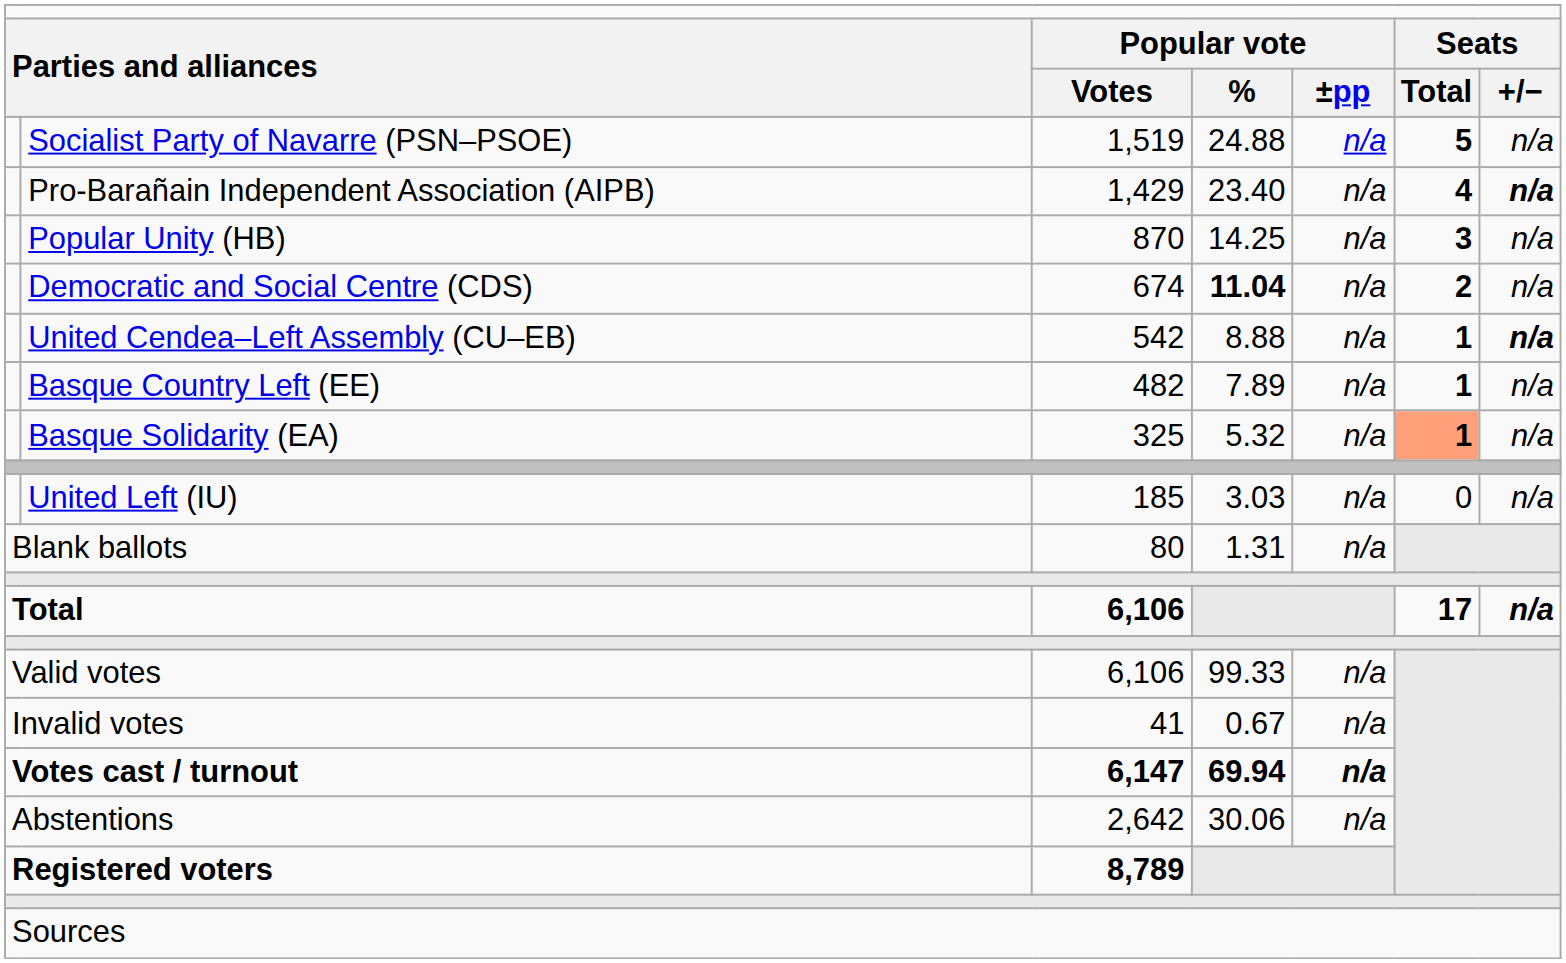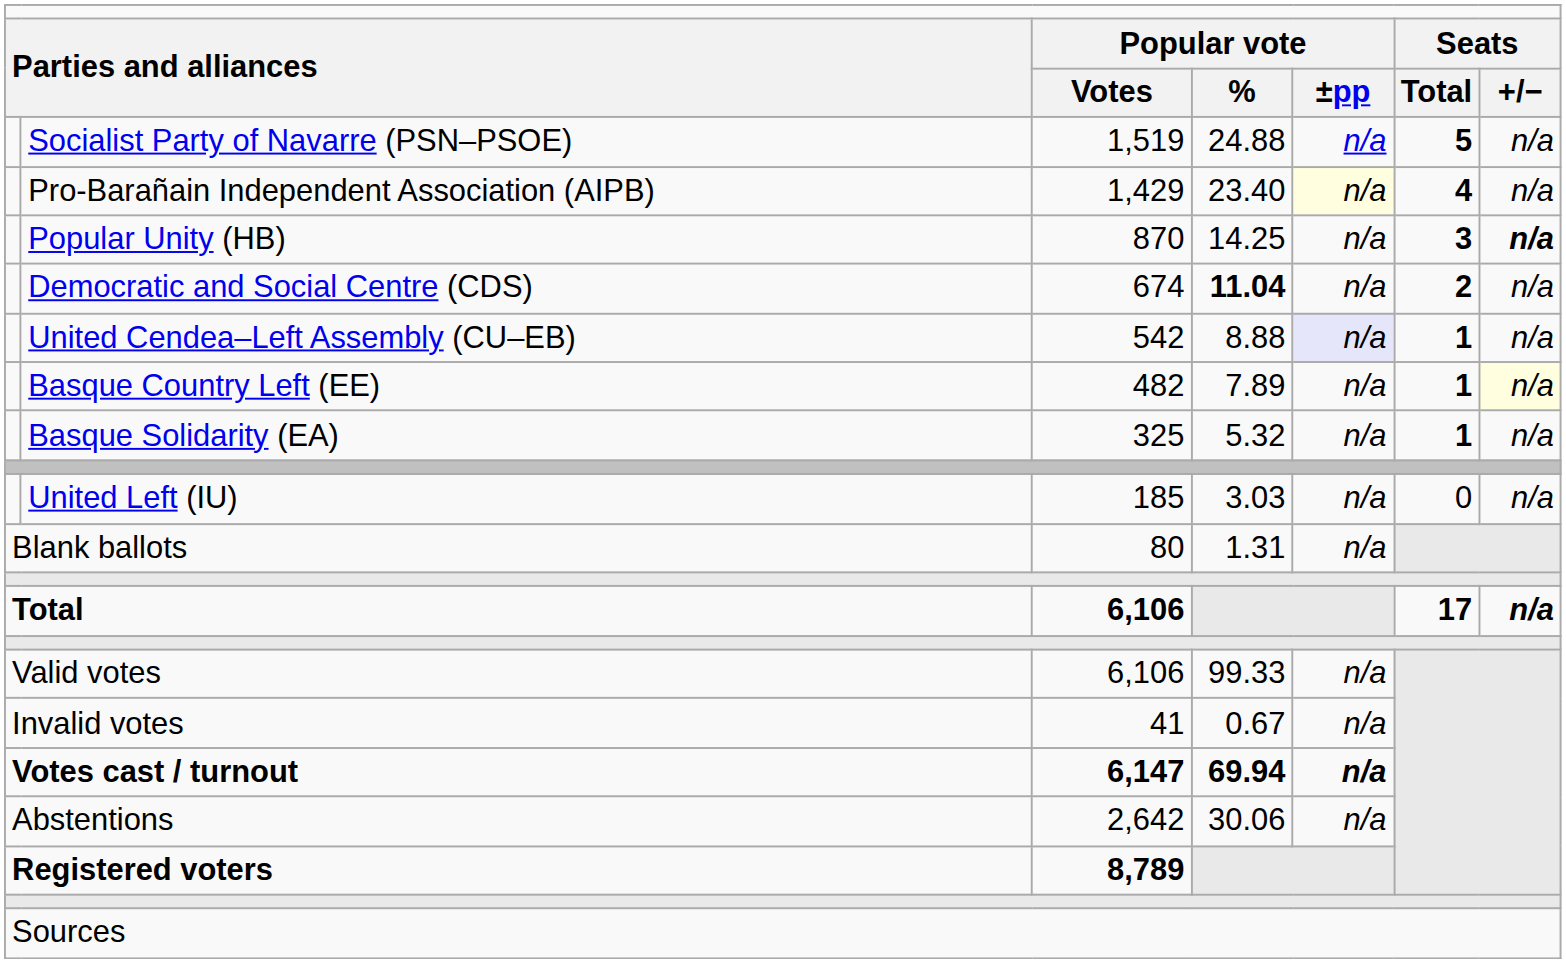(1365, 190) no background -> (1365, 190) lightyellow background
(1532, 190) bold -> (1532, 190) normal
(1532, 239) normal -> (1532, 239) bold
(1365, 337) no background -> (1365, 337) lavender background
(1532, 337) bold -> (1532, 337) normal
(1532, 386) no background -> (1532, 386) lightyellow background
(1464, 435) lightsalmon background -> (1464, 435) no background
